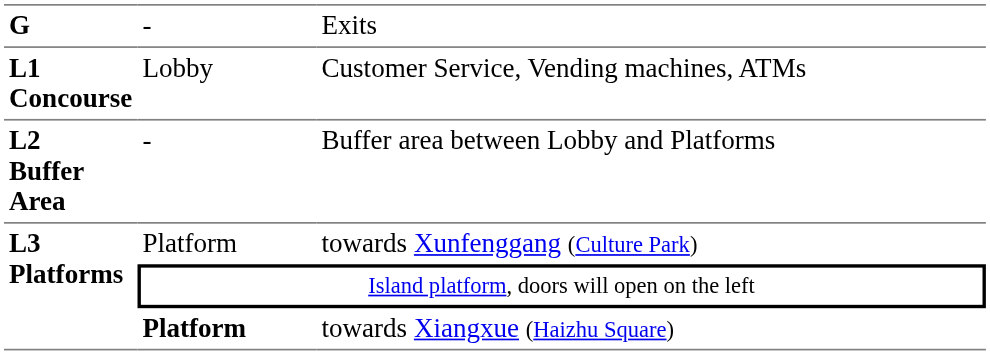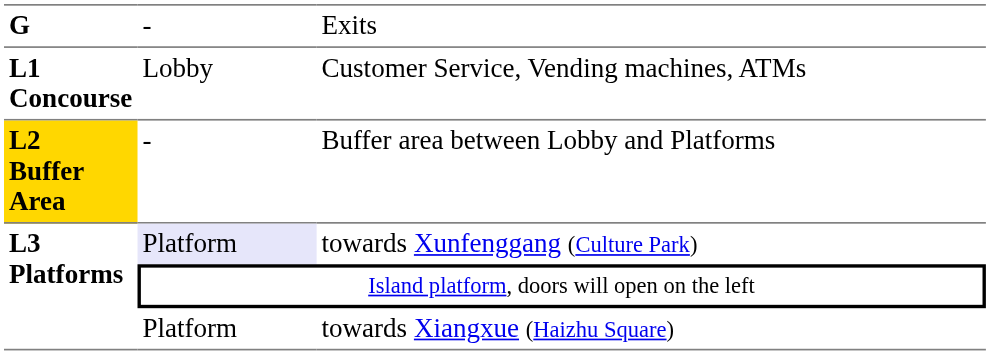(46, 170) no background -> (46, 170) gold background
(190, 243) no background -> (190, 243) lavender background
(194, 328) bold -> (190, 328) normal
